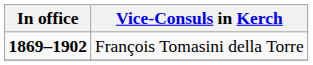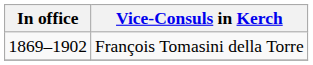(48, 45) bold -> (48, 45) normal
